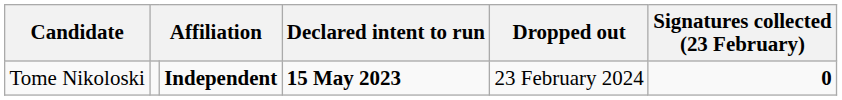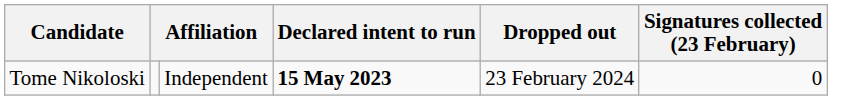(221, 77) bold -> (216, 77) normal
(826, 77) bold -> (817, 77) normal
